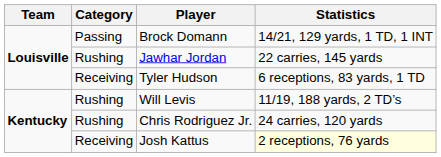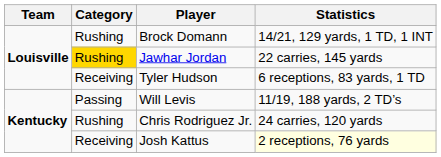(98, 36) Passing -> (99, 36) Rushing
(99, 57) no background -> (99, 57) gold background
(99, 99) Rushing -> (98, 99) Passing
